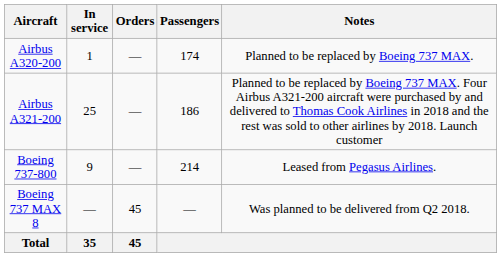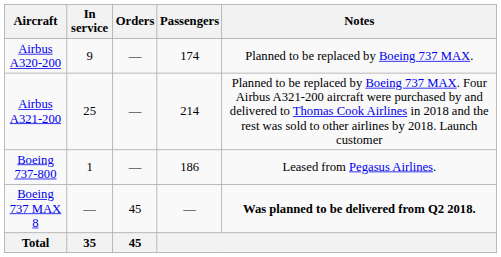(90, 55) 1 -> (90, 55) 9
(190, 111) 186 -> (190, 111) 214
(90, 167) 9 -> (90, 167) 1
(190, 167) 214 -> (190, 167) 186
(359, 208) normal -> (359, 208) bold
